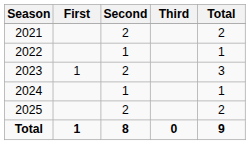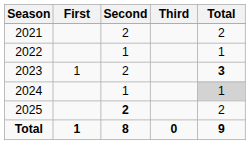(221, 71) normal -> (221, 71) bold
(221, 91) no background -> (221, 91) lightgrey background
(125, 110) normal -> (125, 110) bold
